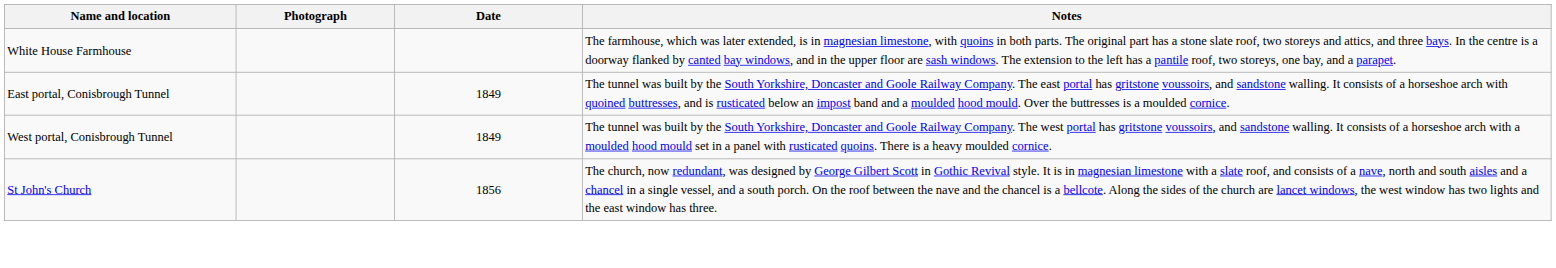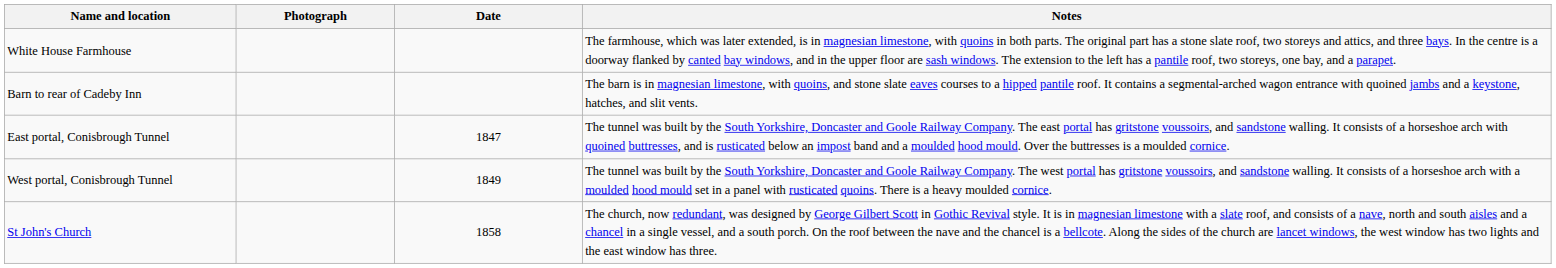+ row: (74, 93)
(488, 93) 1849 -> (488, 136) 1847
(488, 189) 1856 -> (488, 232) 1858
